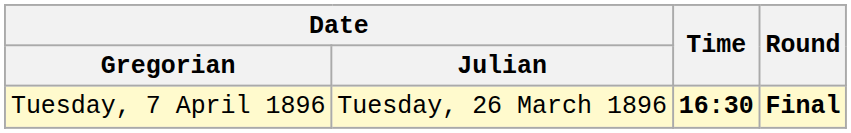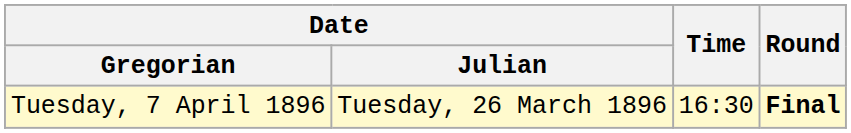(716, 107) bold -> (716, 107) normal
